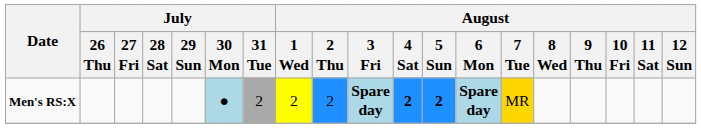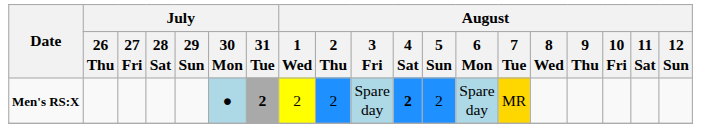(259, 101) normal -> (262, 101) bold
(371, 101) bold -> (372, 101) normal
(439, 101) bold -> (439, 101) normal
(479, 101) bold -> (477, 101) normal
